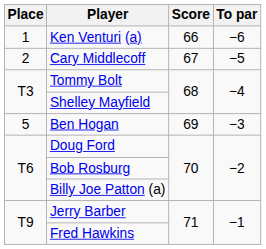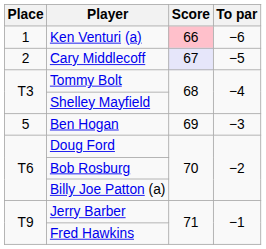(191, 37) no background -> (191, 37) pink background
(191, 59) no background -> (191, 59) lavender background
